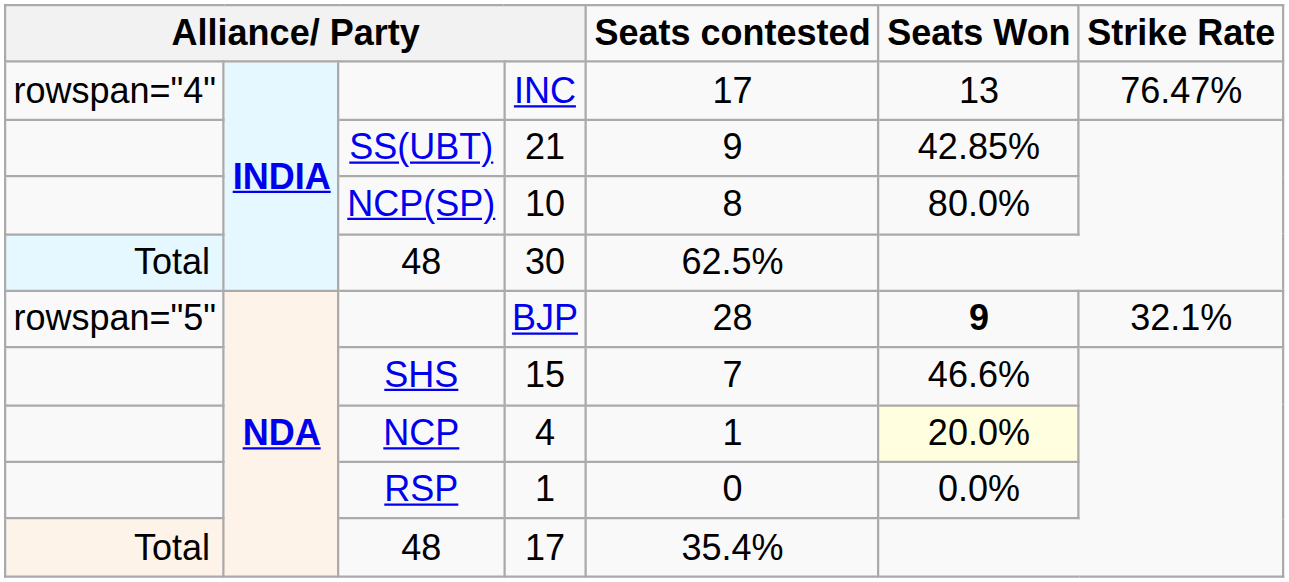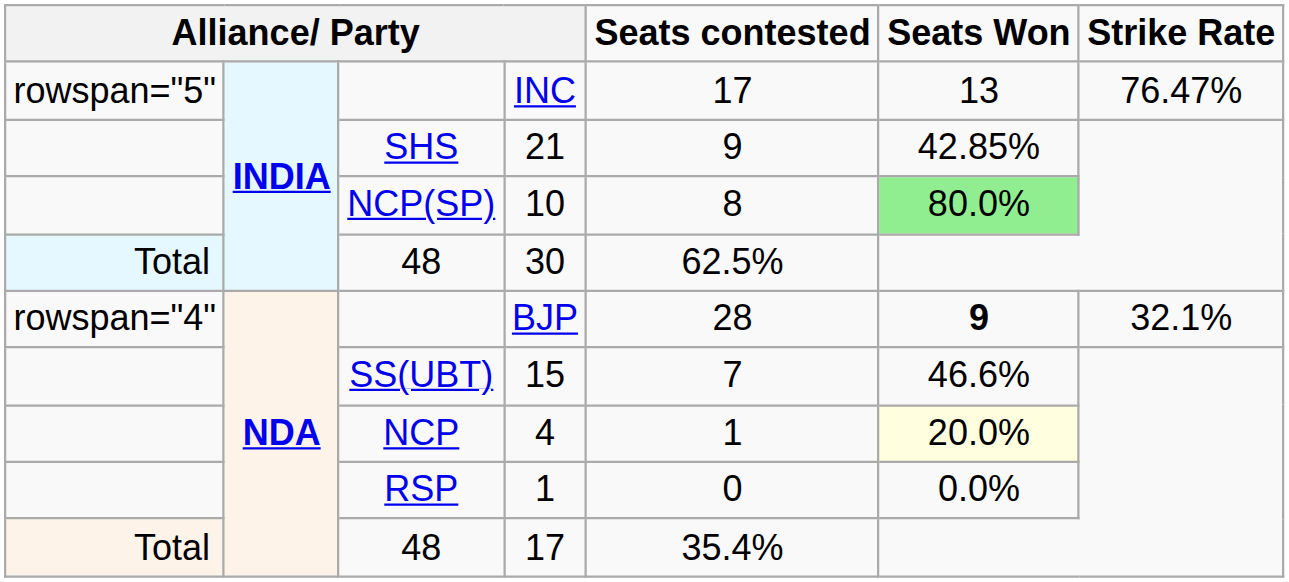(115, 90) rowspan="4" -> (115, 90) rowspan="5"
(421, 147) SS(UBT) -> (421, 147) SHS
(979, 204) no background -> (979, 204) lightgreen background
(115, 318) rowspan="5" -> (115, 318) rowspan="4"
(421, 375) SHS -> (421, 375) SS(UBT)
